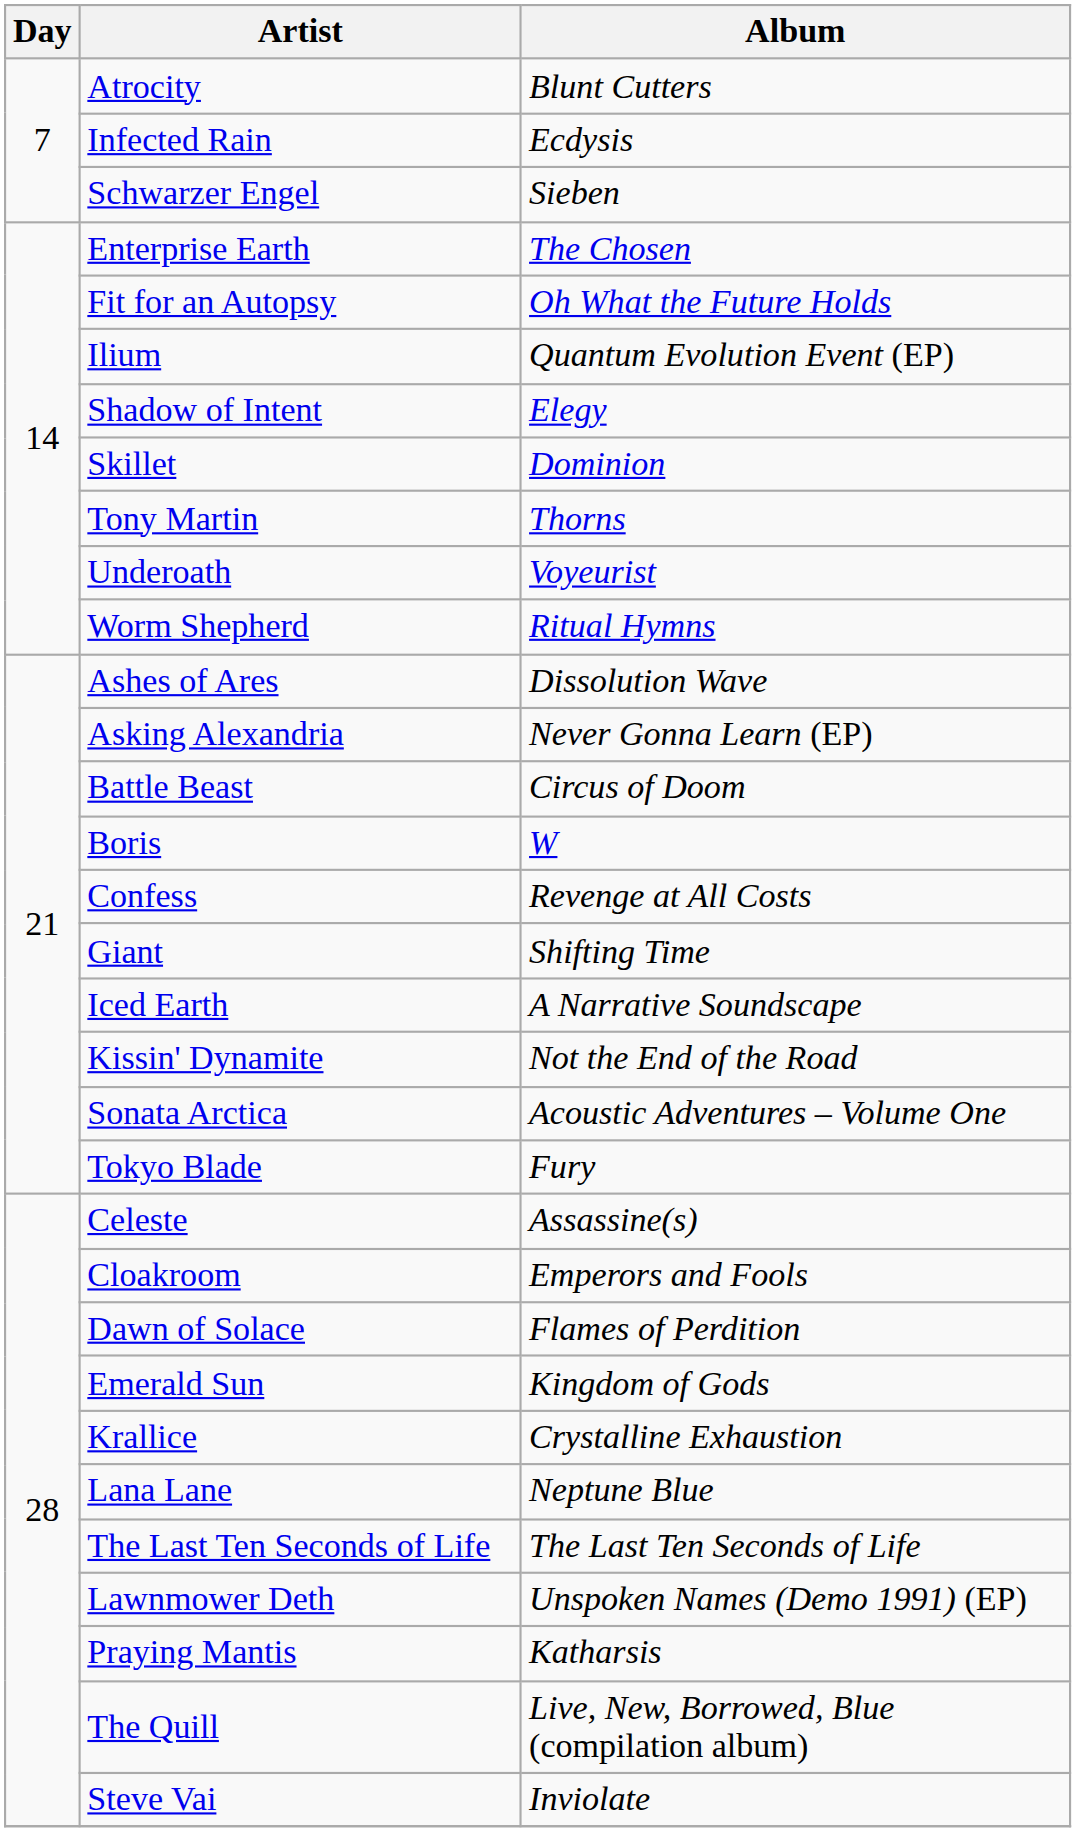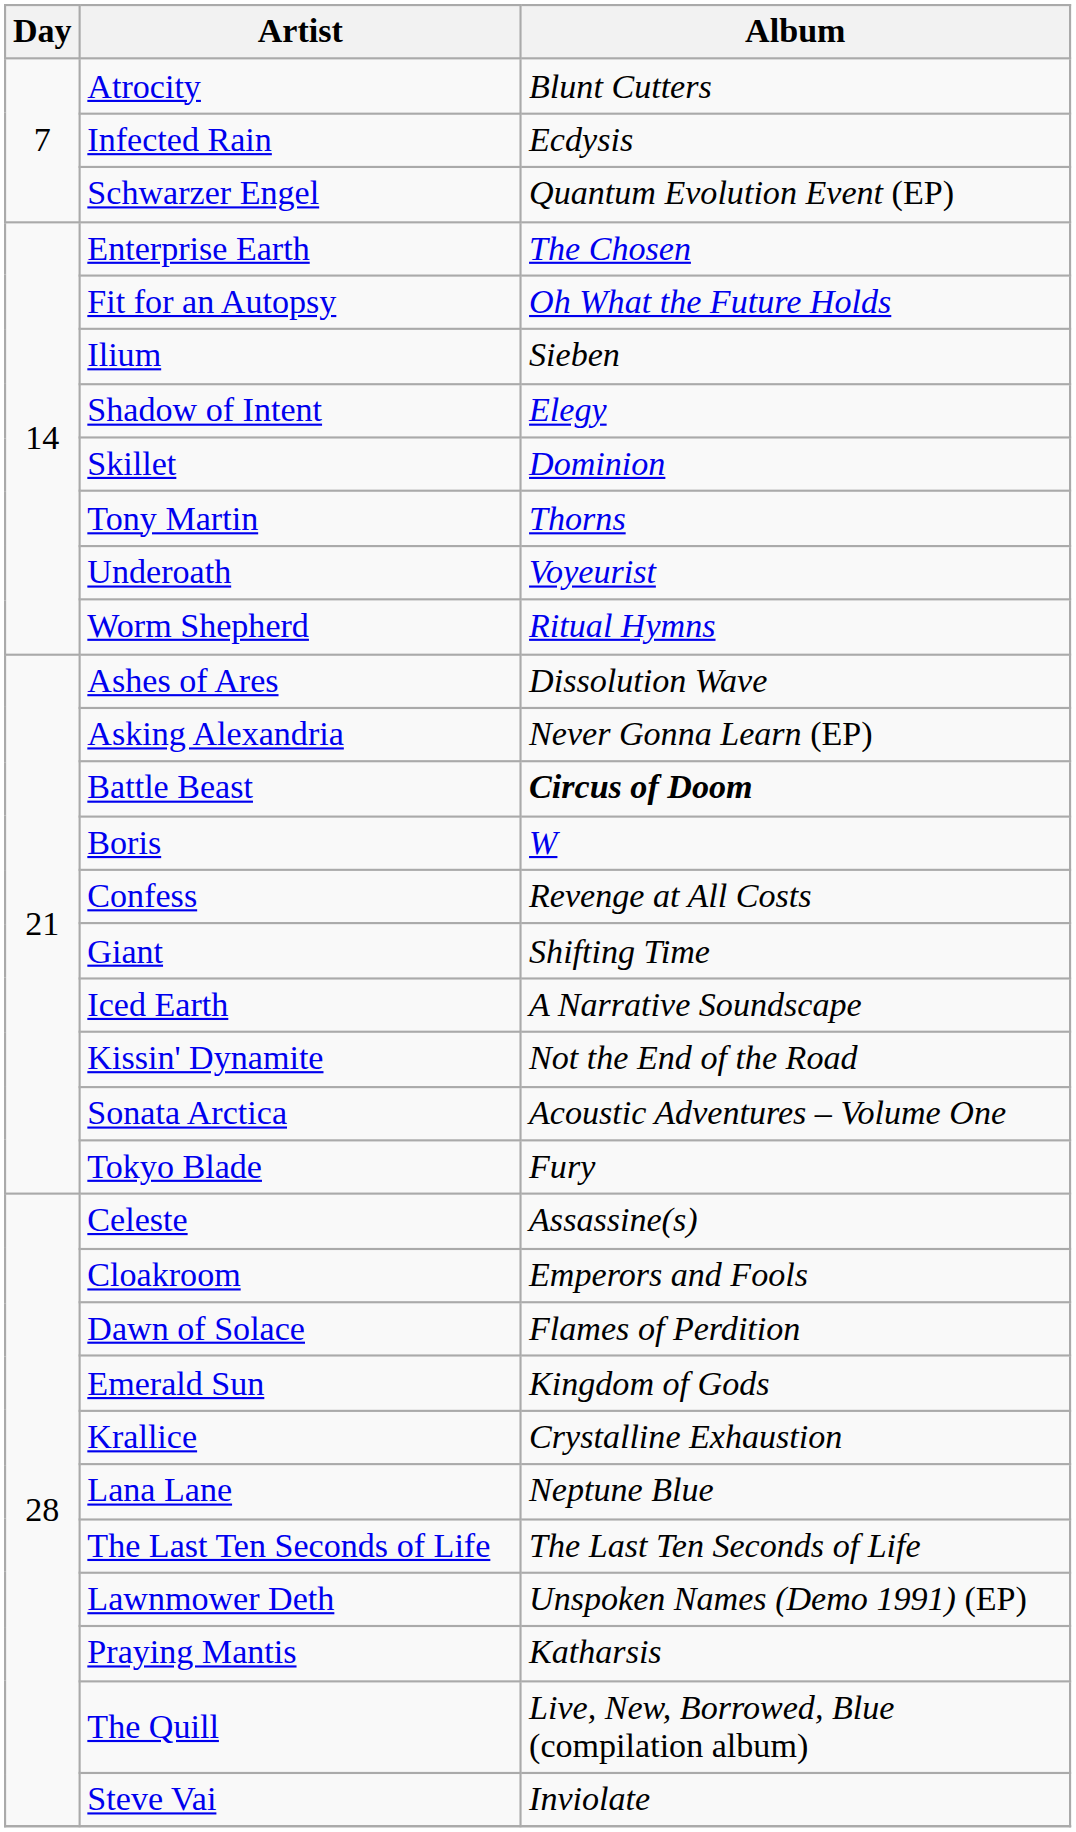(574, 193) Sieben -> (742, 193) Quantum Evolution Event (EP)
(742, 355) Quantum Evolution Event (EP) -> (574, 355) Sieben
(637, 788) normal -> (641, 788) bold
